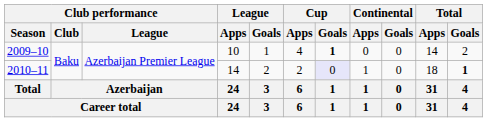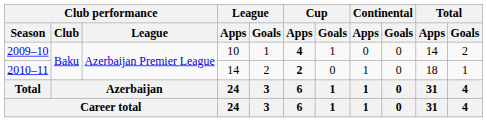(299, 51) normal -> (299, 51) bold
(333, 51) bold -> (333, 51) normal
(299, 70) normal -> (299, 70) bold
(333, 70) lavender background -> (333, 70) no background
(465, 70) bold -> (465, 70) normal
